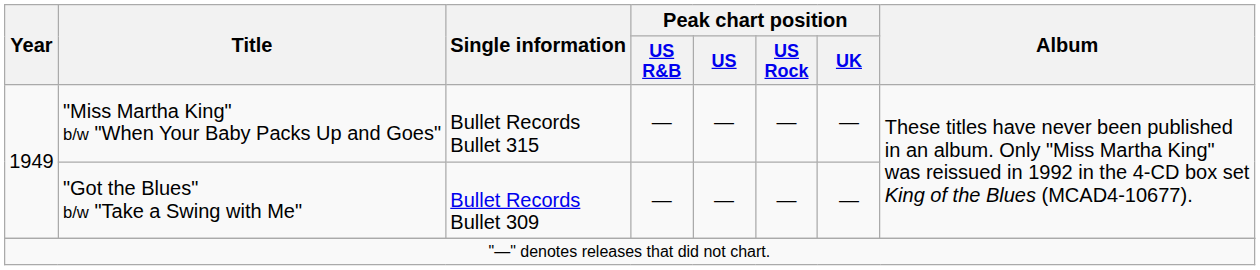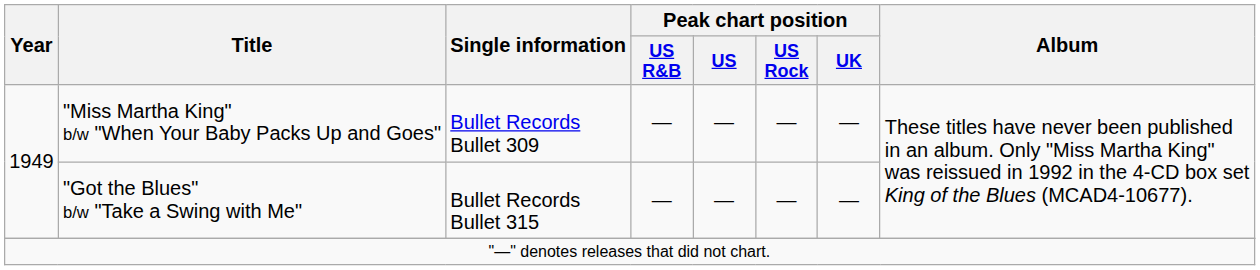(515, 134) Bullet Records Bullet 315 -> (515, 134) Bullet Records Bullet 309
(515, 210) Bullet Records Bullet 309 -> (515, 210) Bullet Records Bullet 315
